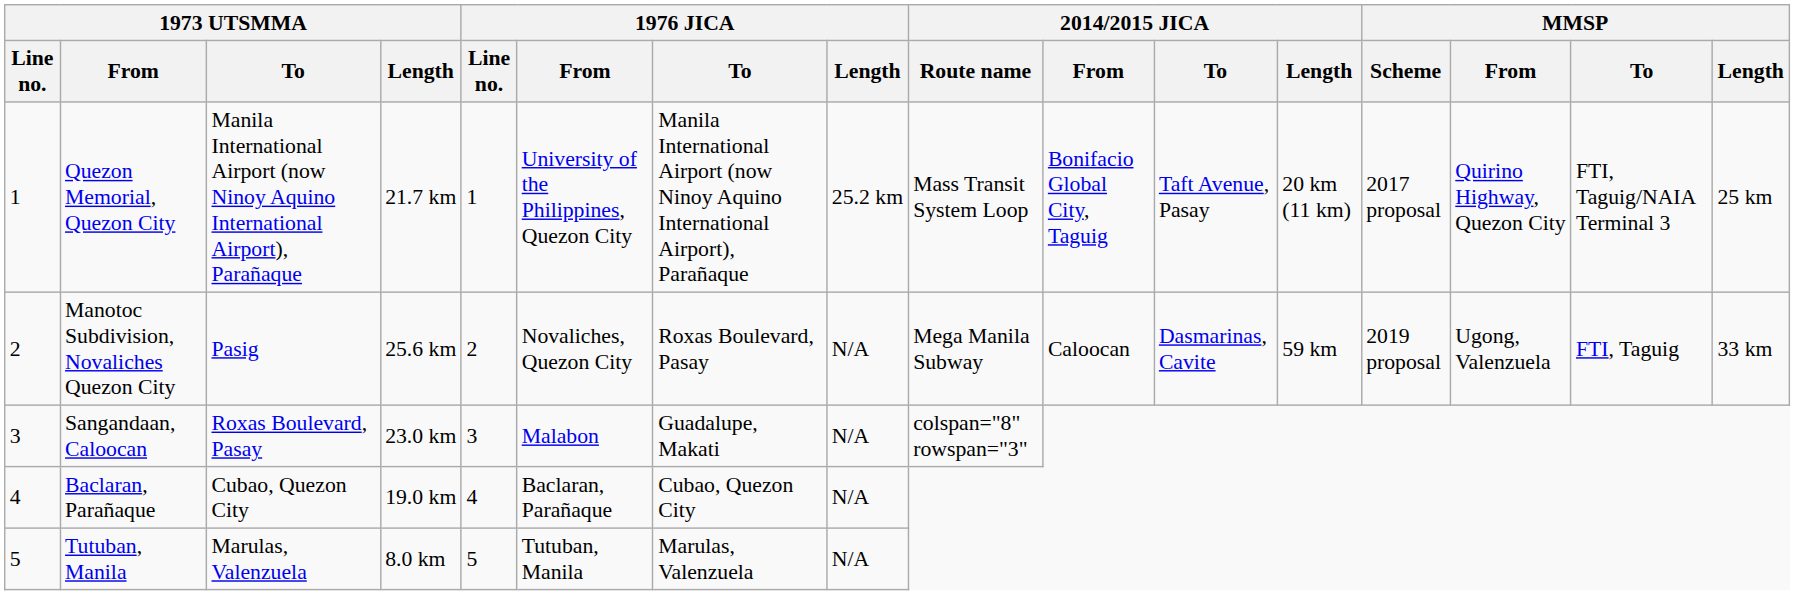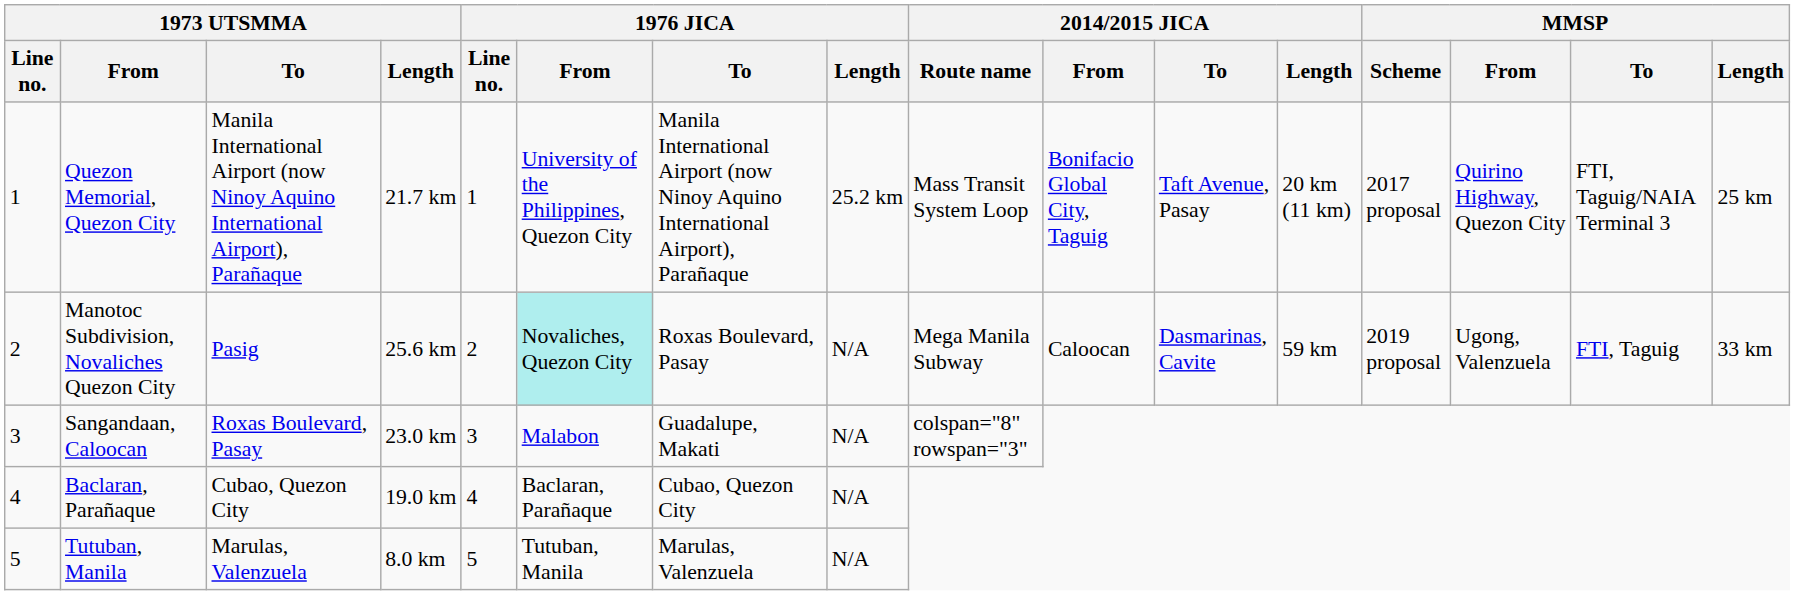(577, 348) no background -> (577, 348) paleturquoise background
